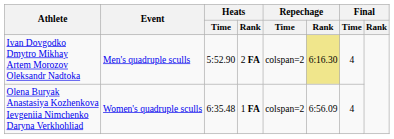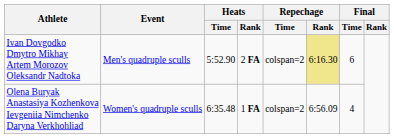(352, 60) 4 -> (352, 60) 6
